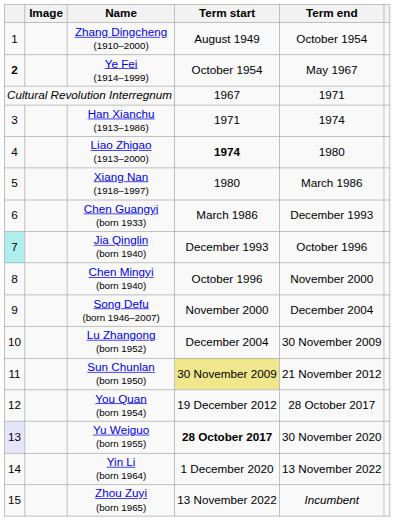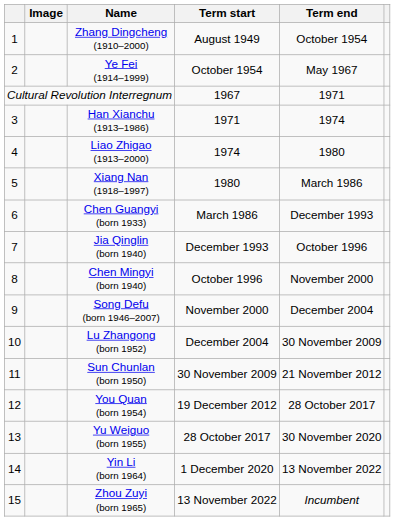(14, 70) bold -> (14, 70) normal
(227, 152) bold -> (227, 152) normal
(14, 247) paleturquoise background -> (14, 247) no background
(227, 374) khaki background -> (227, 374) no background
(14, 437) lavender background -> (14, 437) no background
(227, 437) bold -> (227, 437) normal
